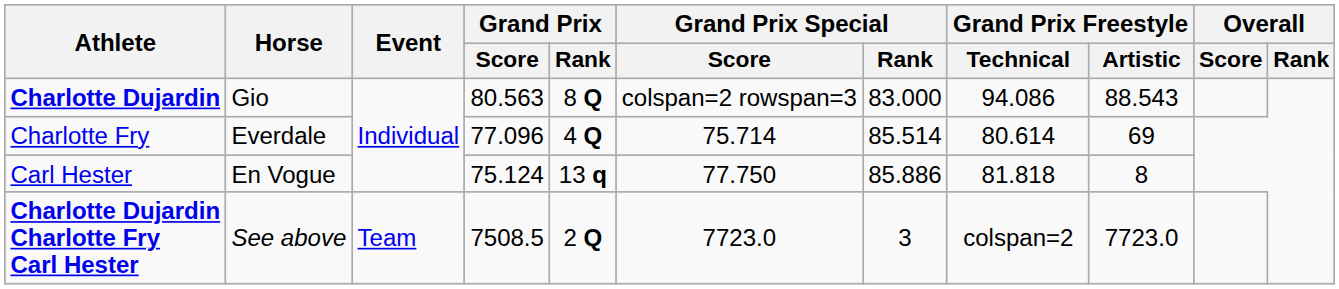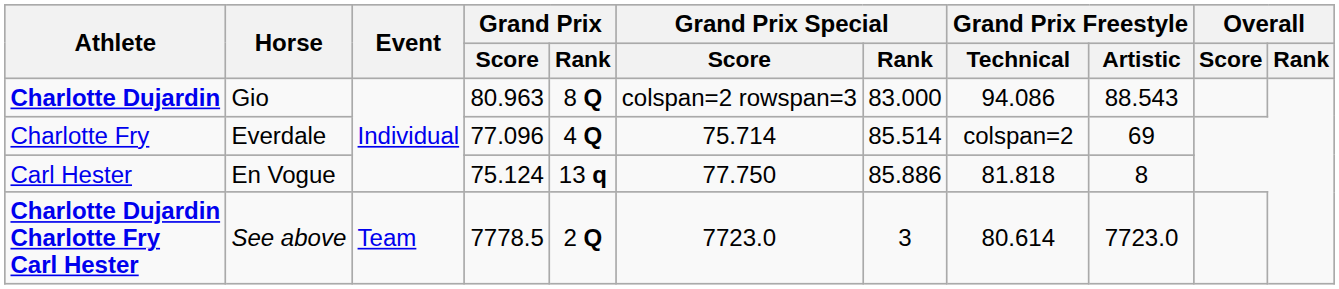(507, 98) 80.563 -> (507, 98) 80.963
(1018, 136) 80.614 -> (1018, 136) colspan=2
(507, 239) 7508.5 -> (507, 239) 7778.5
(1018, 239) colspan=2 -> (1018, 239) 80.614
